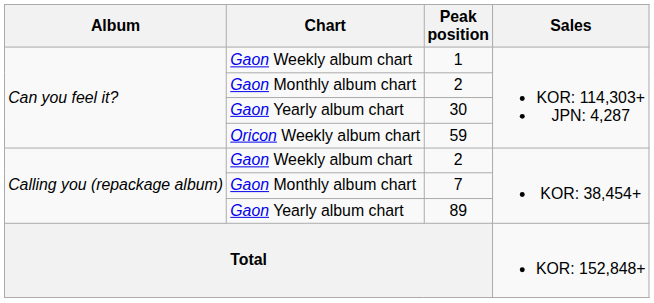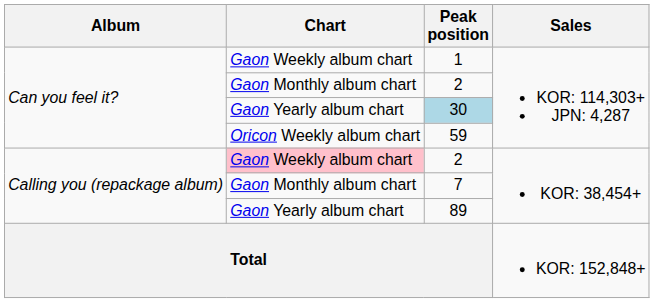(458, 110) no background -> (458, 110) lightblue background
(321, 160) no background -> (321, 160) pink background
